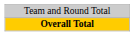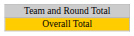(67, 24) bold -> (67, 24) normal
